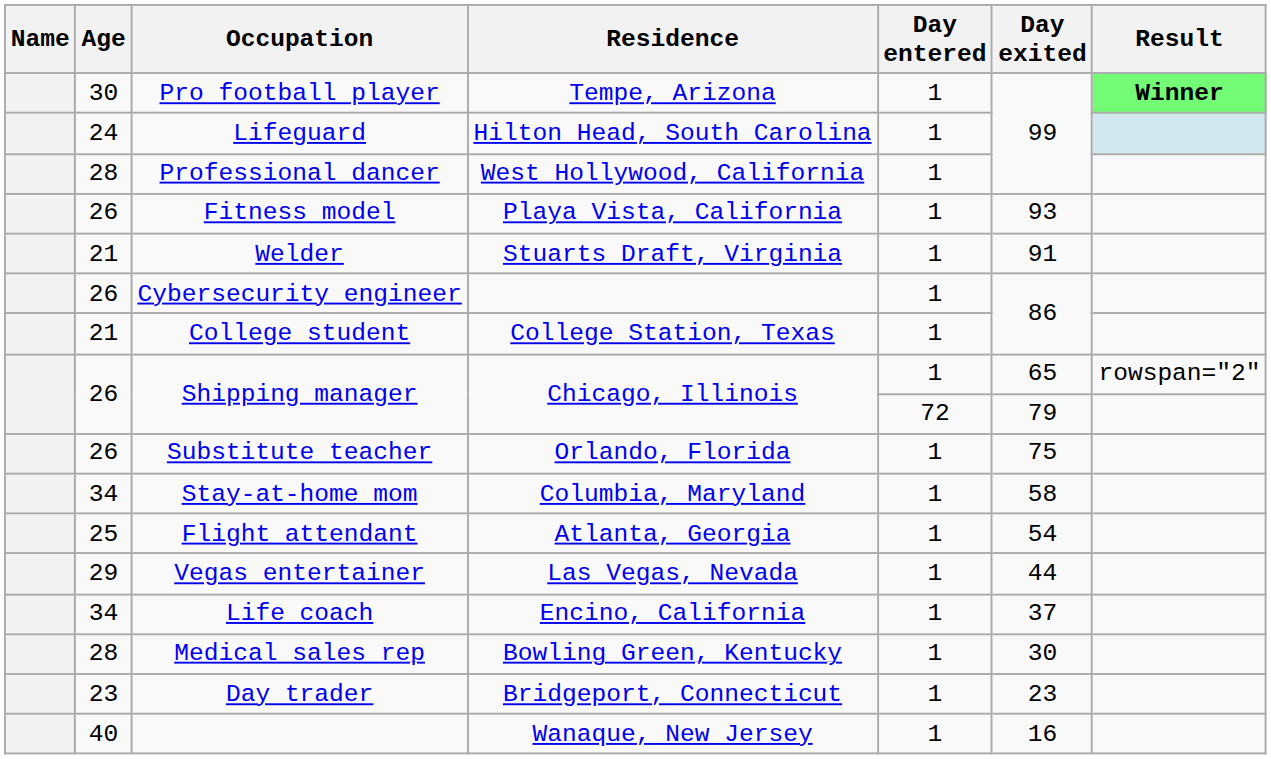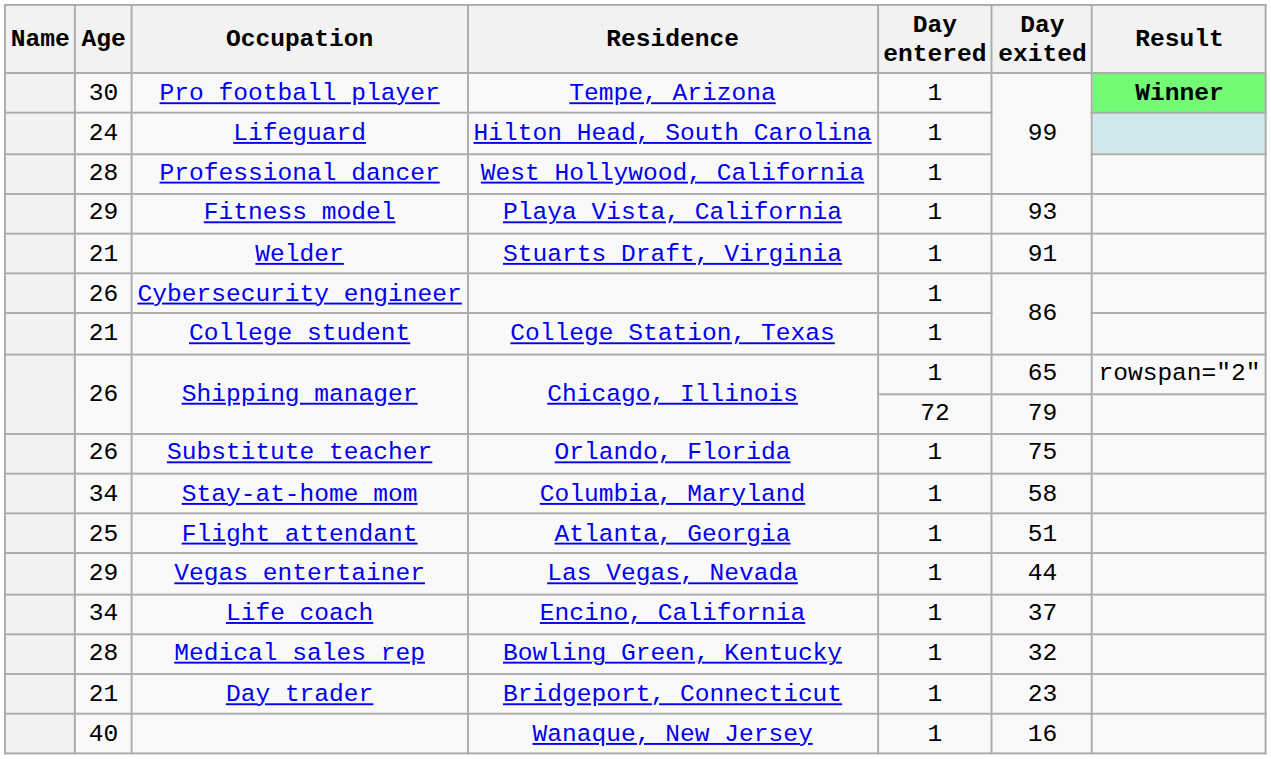(104, 213) 26 -> (104, 213) 29
(1042, 534) 54 -> (1042, 534) 51
(1042, 654) 30 -> (1042, 654) 32
(104, 694) 23 -> (104, 694) 21
